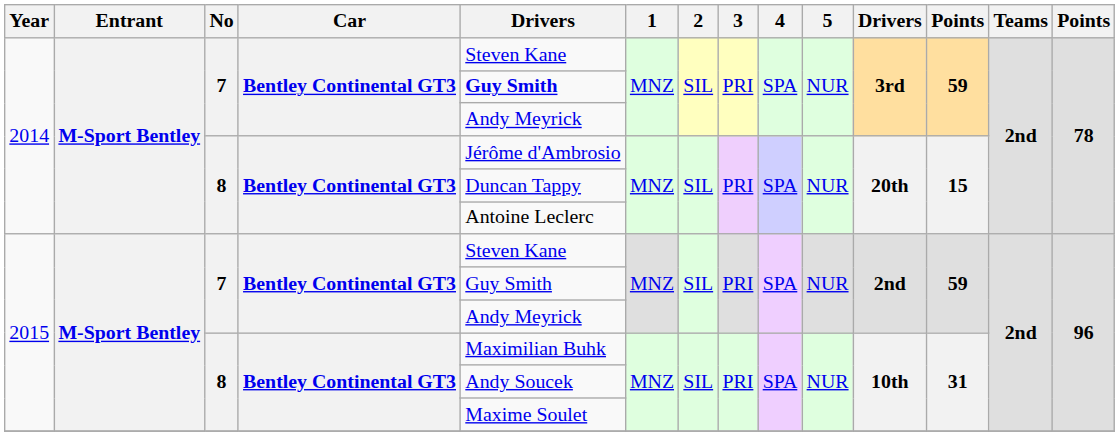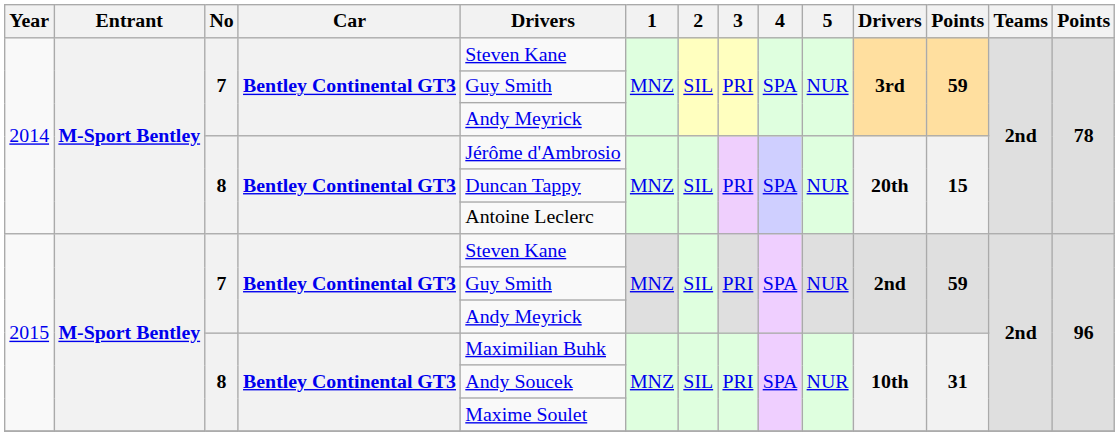(511, 86) bold -> (509, 86) normal
